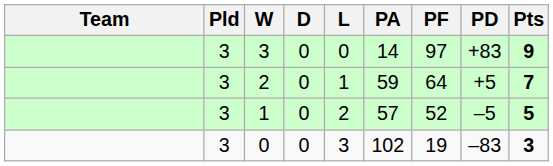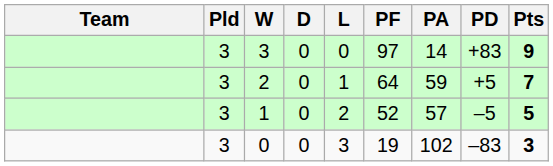columns swapped: (436, 20) <-> (388, 20)
